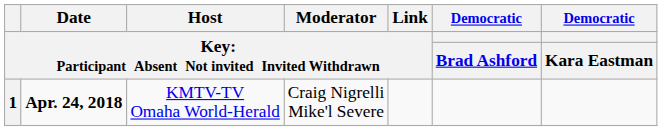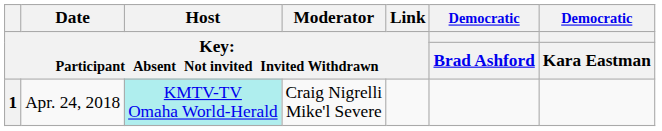(74, 102) bold -> (73, 102) normal
(205, 102) no background -> (203, 102) paleturquoise background
